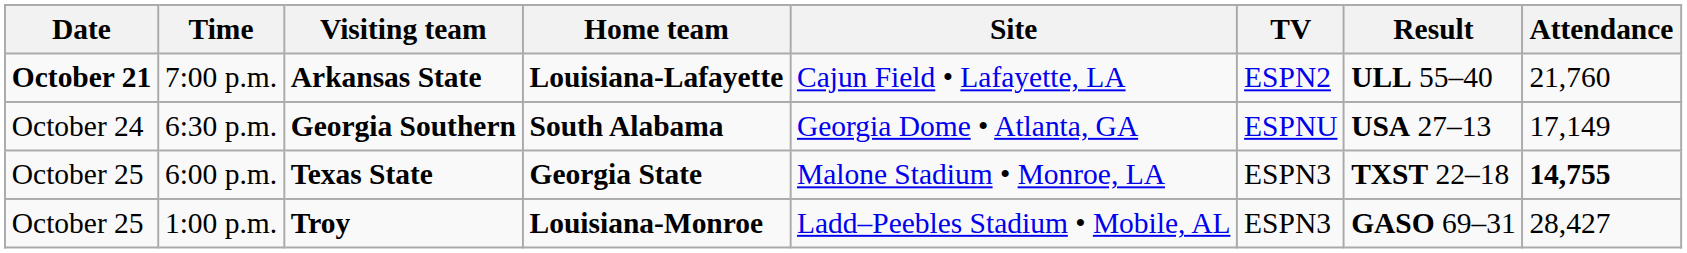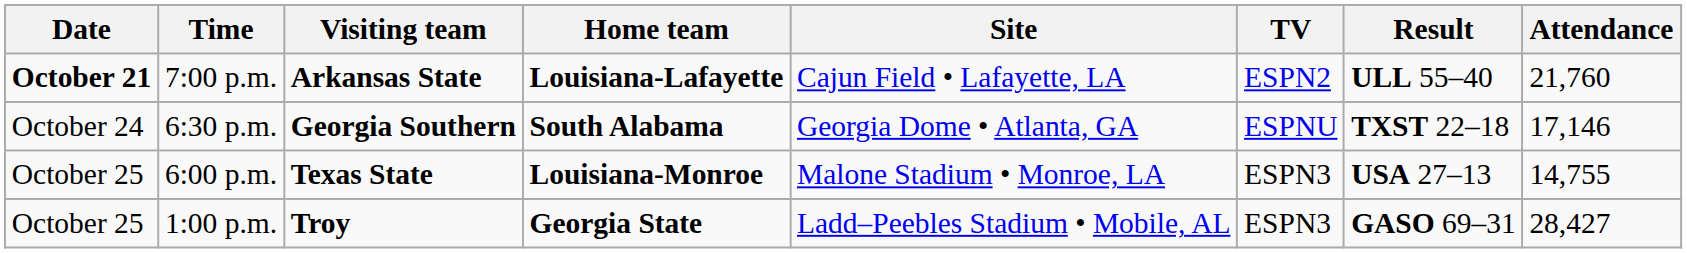(1421, 126) USA 27–13 -> (1430, 126) TXST 22–18
(1570, 126) 17,149 -> (1570, 126) 17,146
(616, 174) Georgia State -> (646, 174) Louisiana-Monroe
(1430, 174) TXST 22–18 -> (1421, 174) USA 27–13
(1570, 174) bold -> (1570, 174) normal
(646, 223) Louisiana-Monroe -> (616, 223) Georgia State
